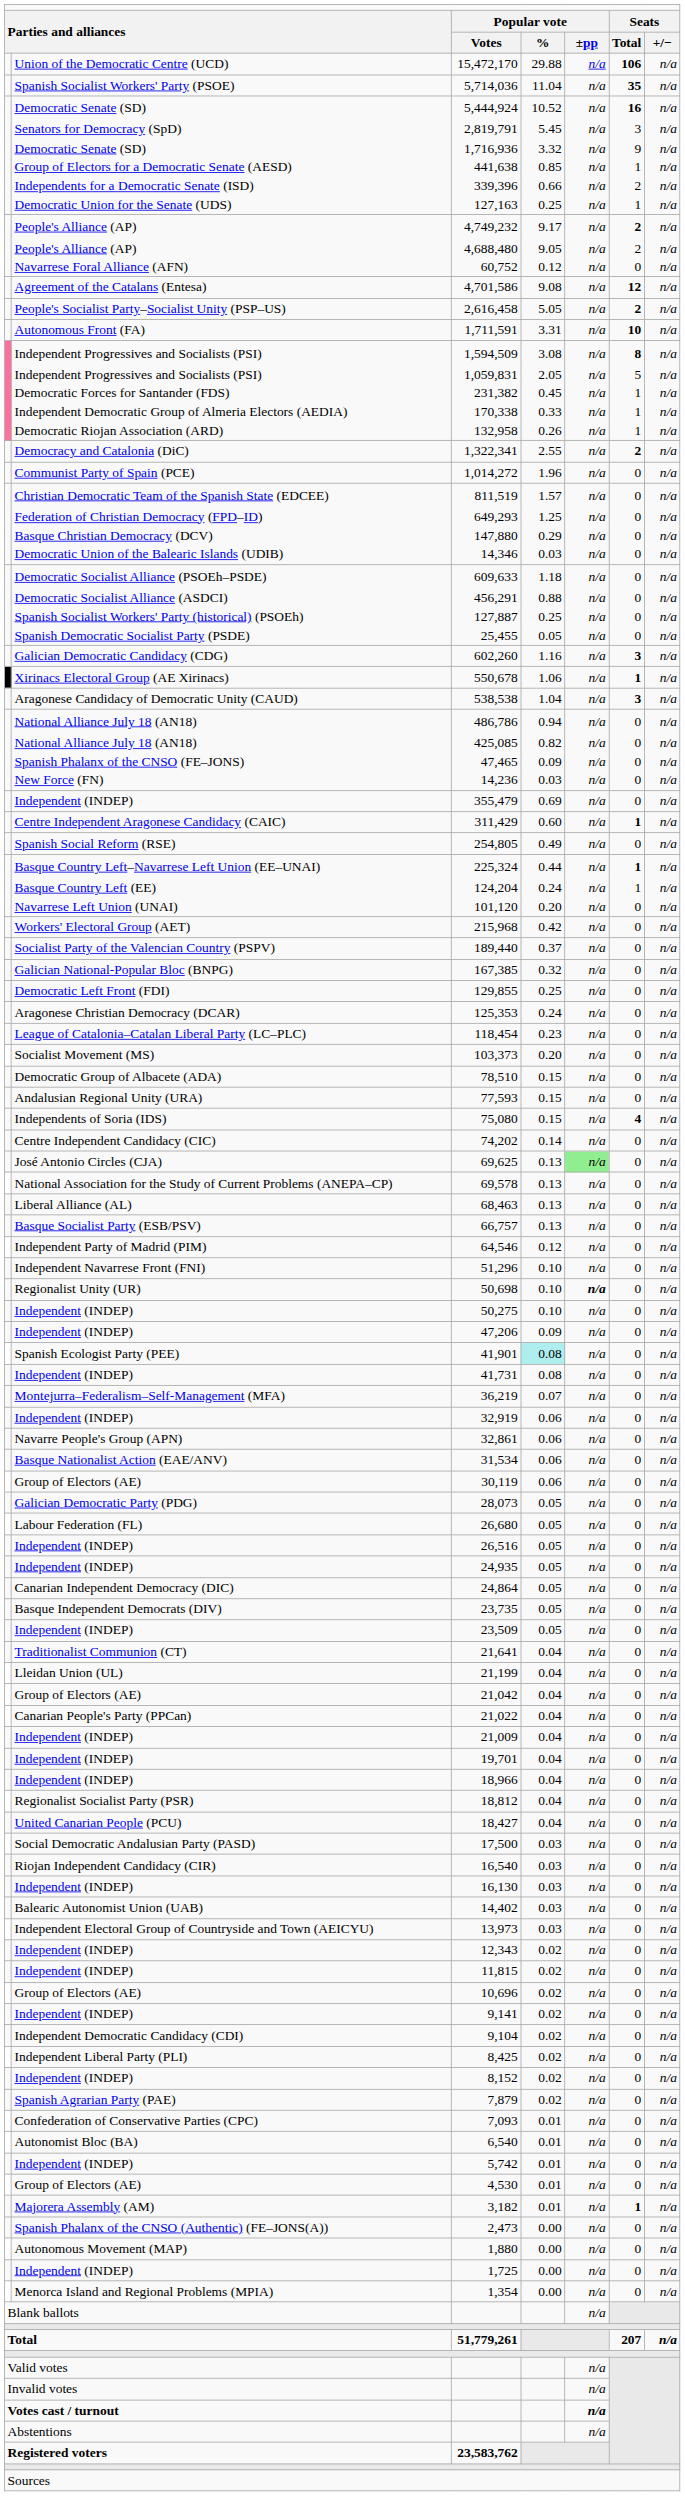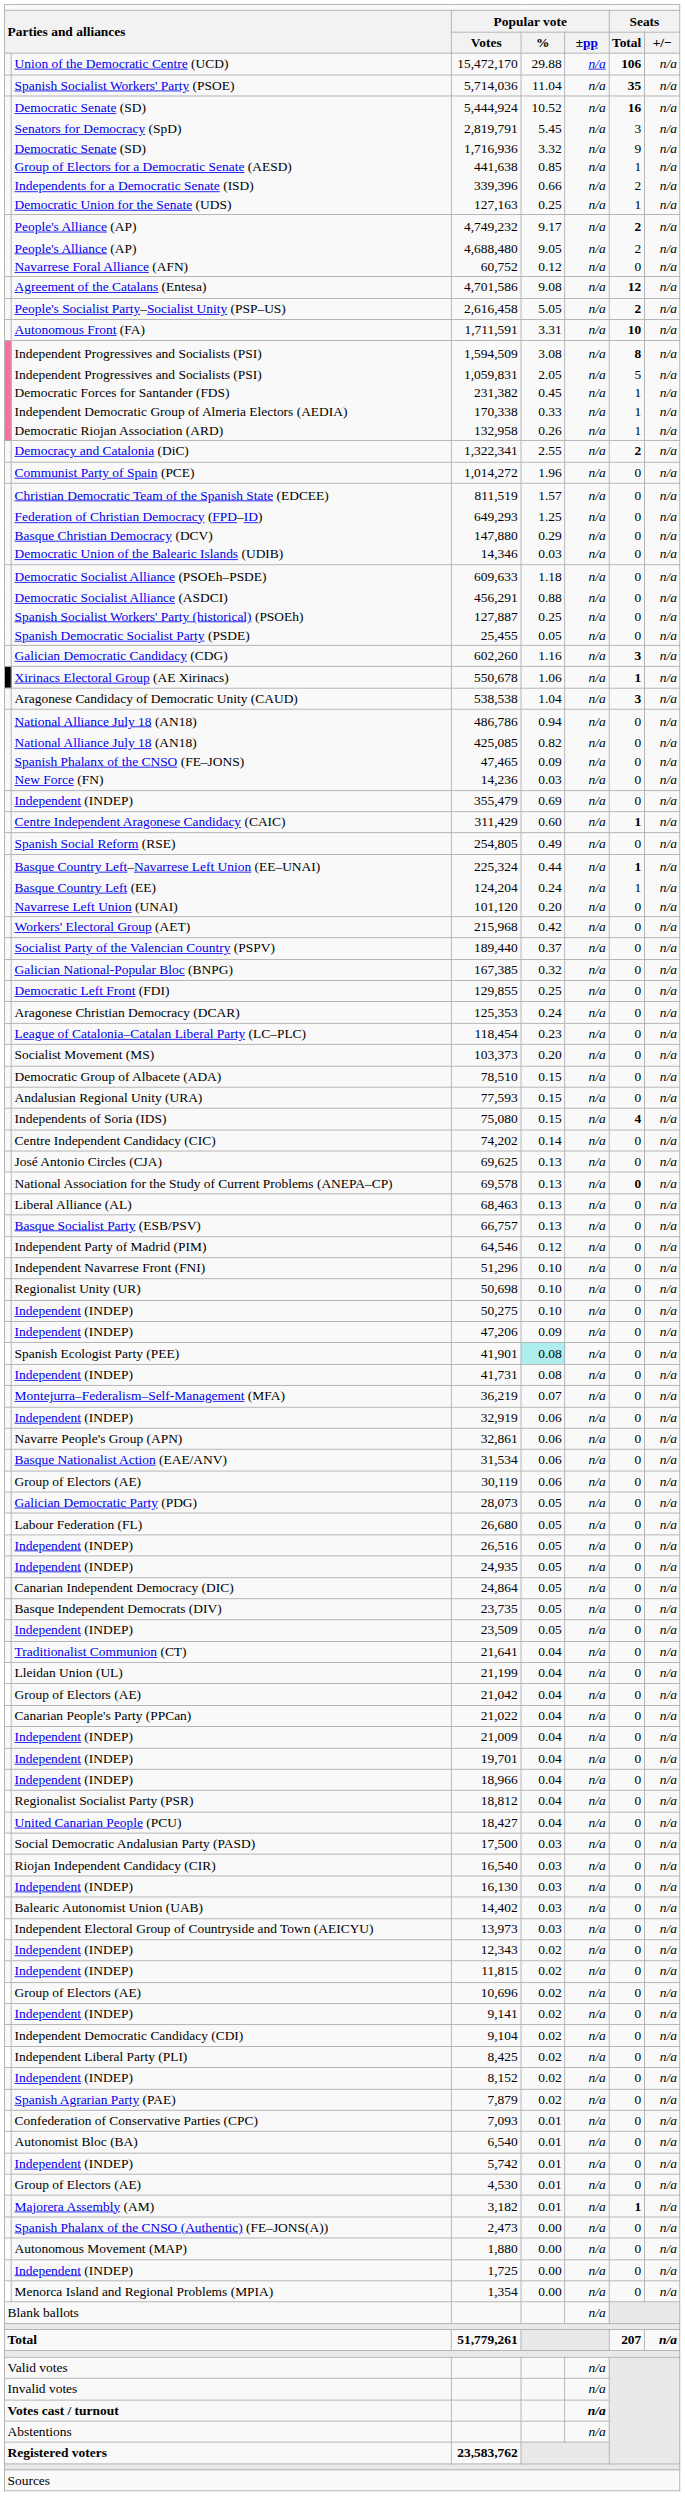(597, 1161) lightgreen background -> (597, 1161) no background
(638, 1183) normal -> (638, 1183) bold
(597, 1289) bold -> (597, 1289) normal
